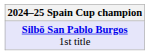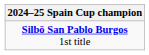(75, 35) lavender background -> (75, 35) no background
